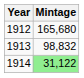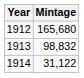(60, 64) lightgreen background -> (60, 64) no background
